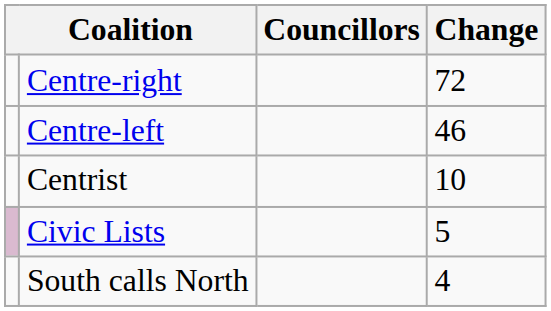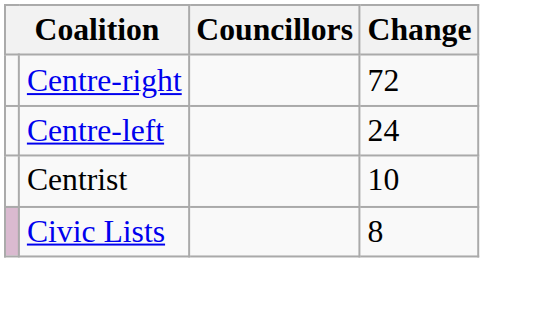(450, 130) 46 -> (383, 130) 24
(442, 230) 5 -> (376, 230) 8
- row: (138, 280)
